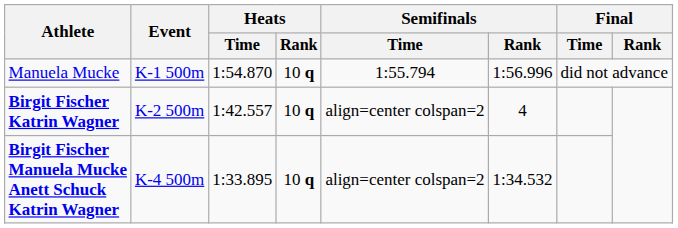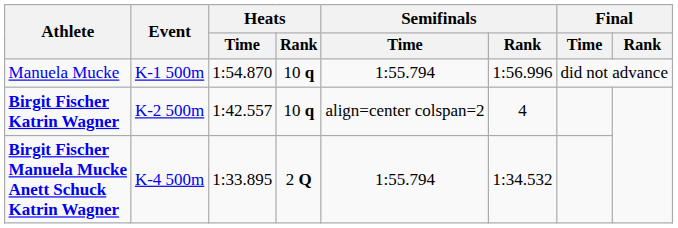(299, 179) 10 q -> (299, 179) 2 Q
(405, 179) align=center colspan=2 -> (405, 179) 1:55.794
